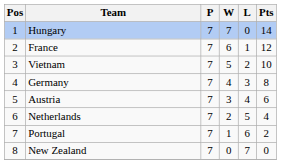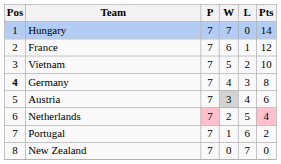(15, 82) normal -> (15, 82) bold
(229, 99) no background -> (229, 99) lightgrey background
(210, 116) no background -> (210, 116) pink background
(266, 116) no background -> (266, 116) pink background
